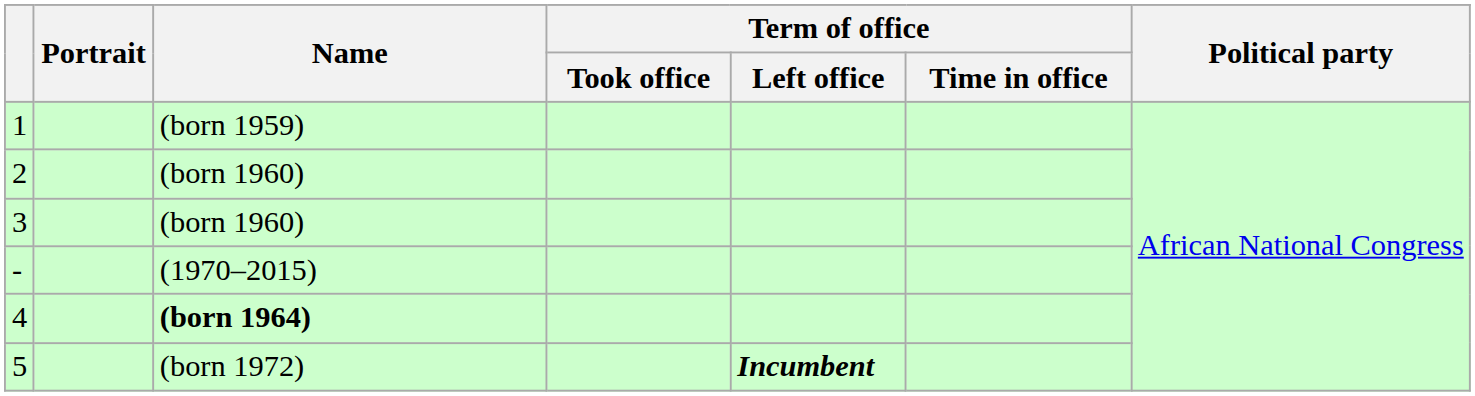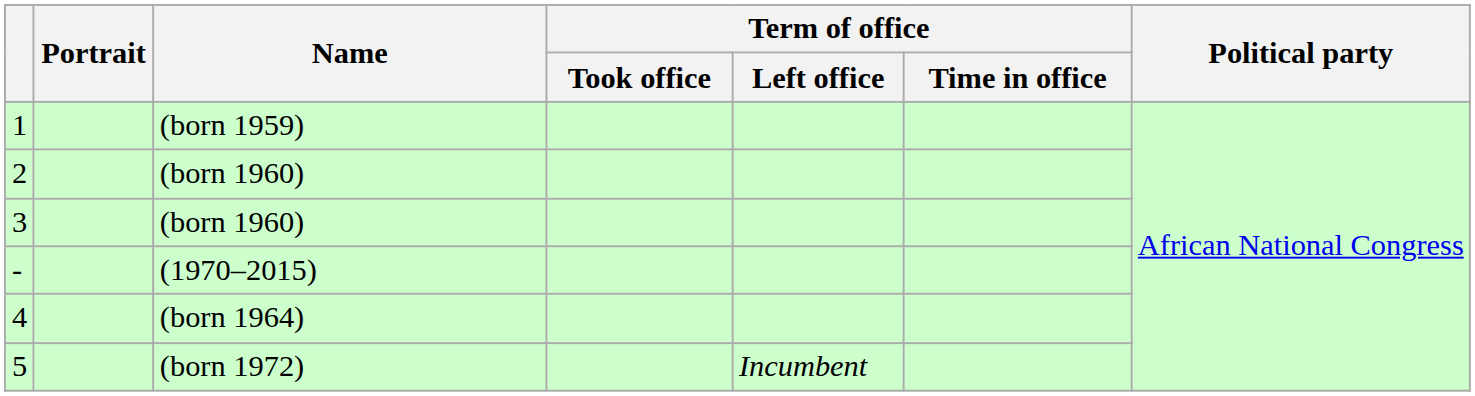(235, 317) bold -> (232, 317) normal
(806, 366) bold -> (803, 366) normal
